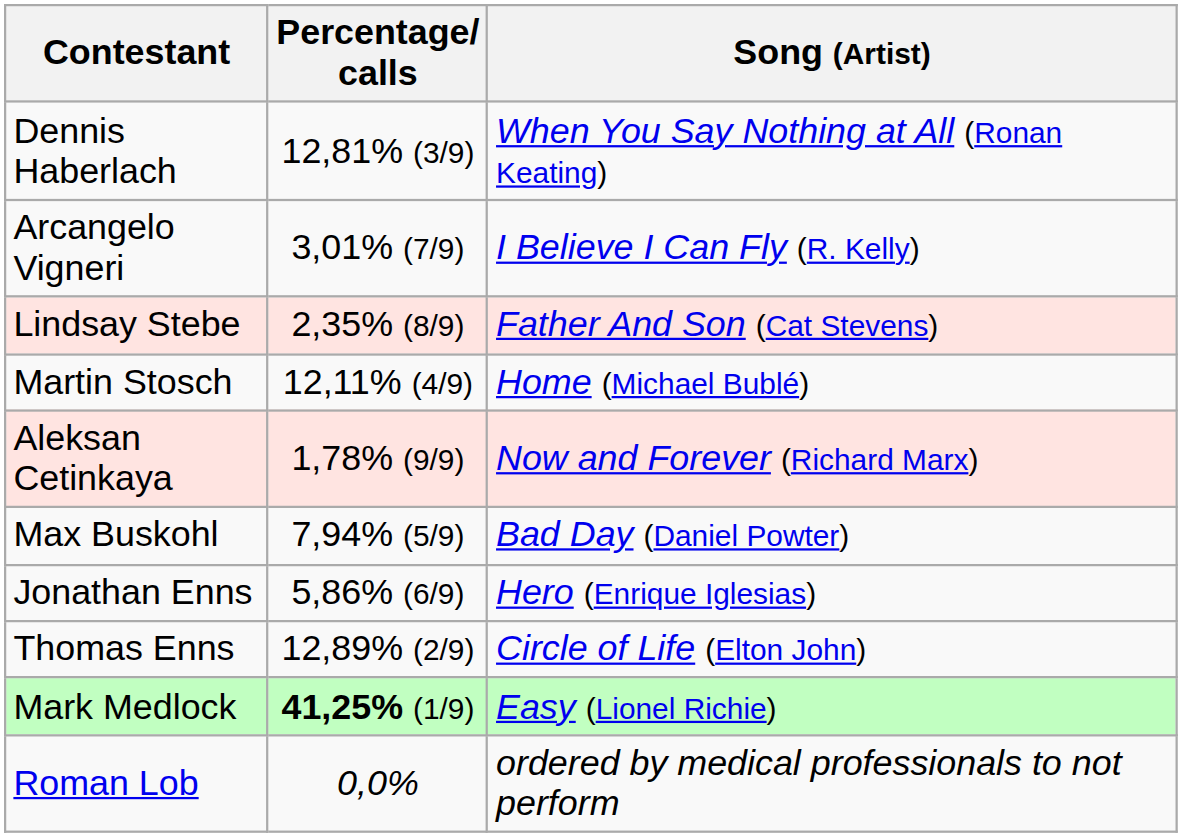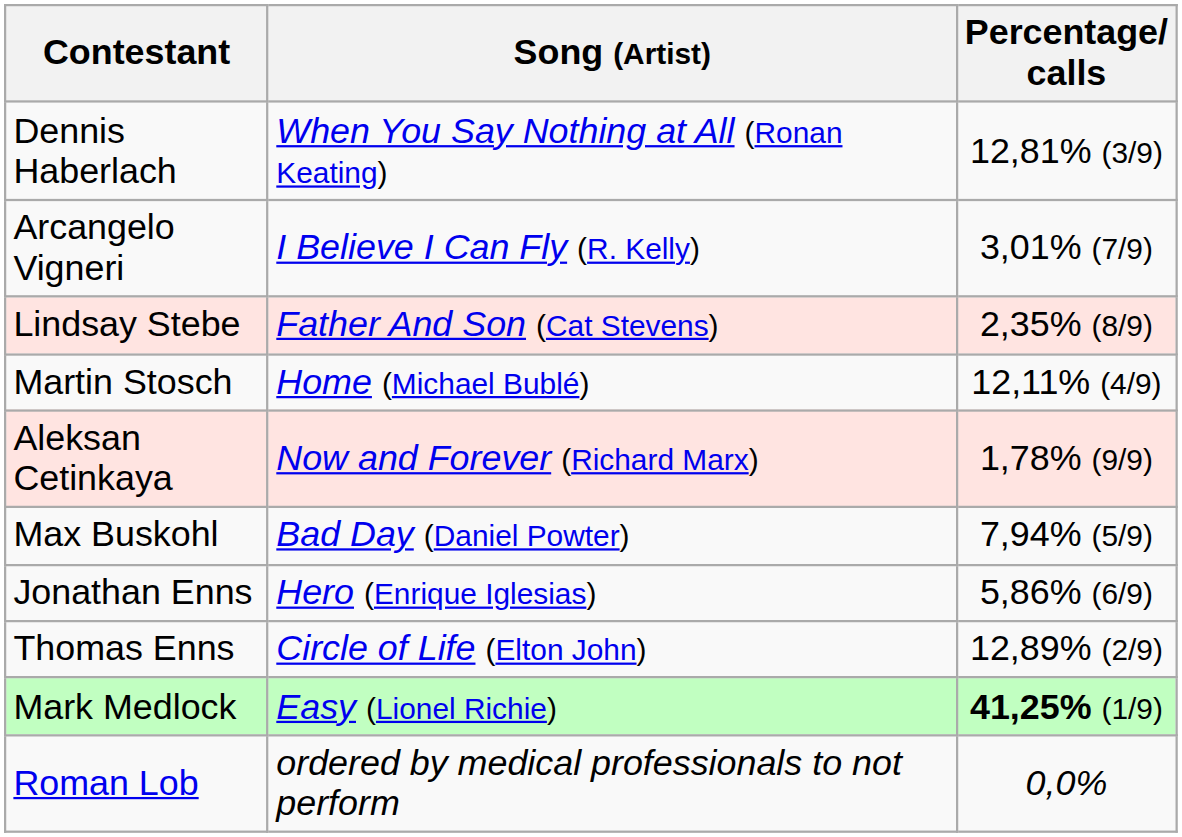columns swapped: (832, 53) <-> (378, 53)
